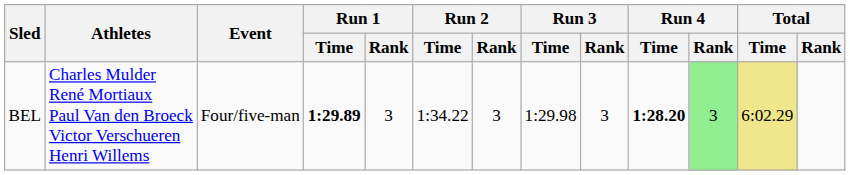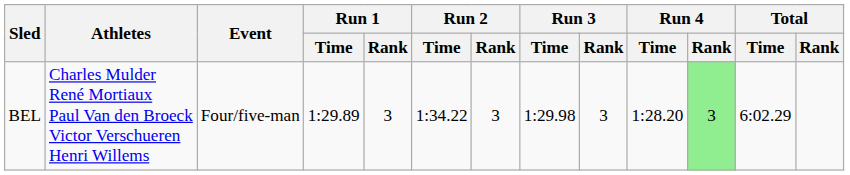(334, 116) bold -> (334, 116) normal
(659, 116) bold -> (657, 116) normal
(767, 116) khaki background -> (765, 116) no background
